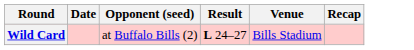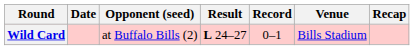+ column: (272, 14)
